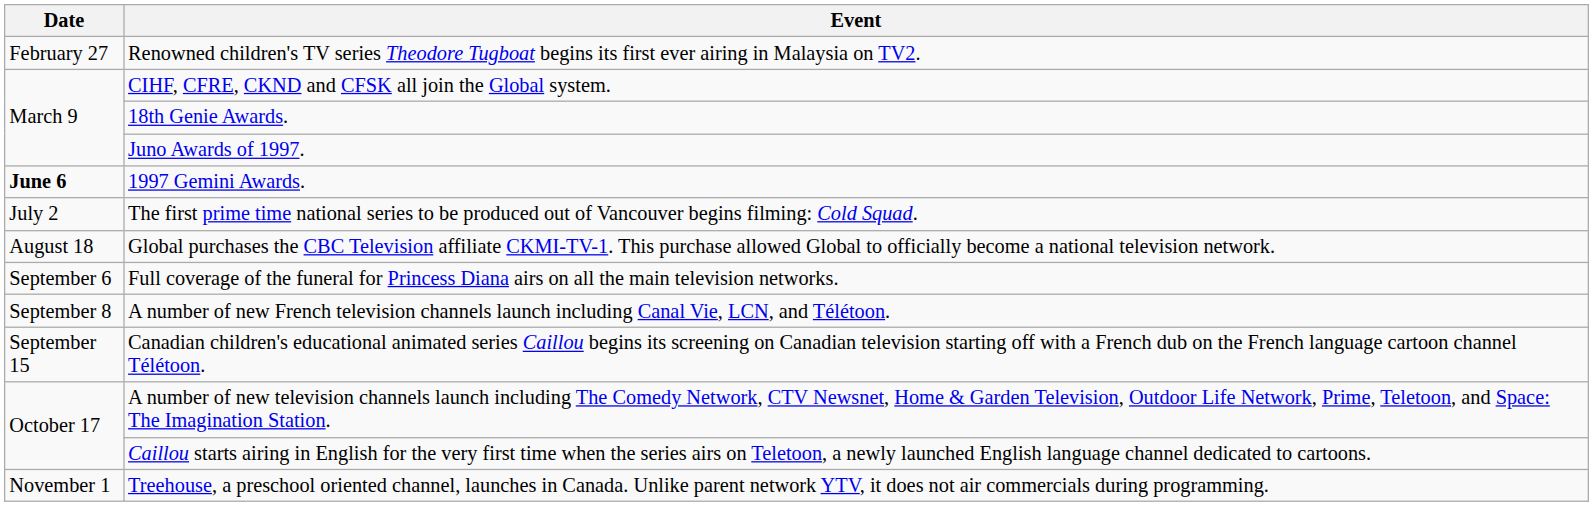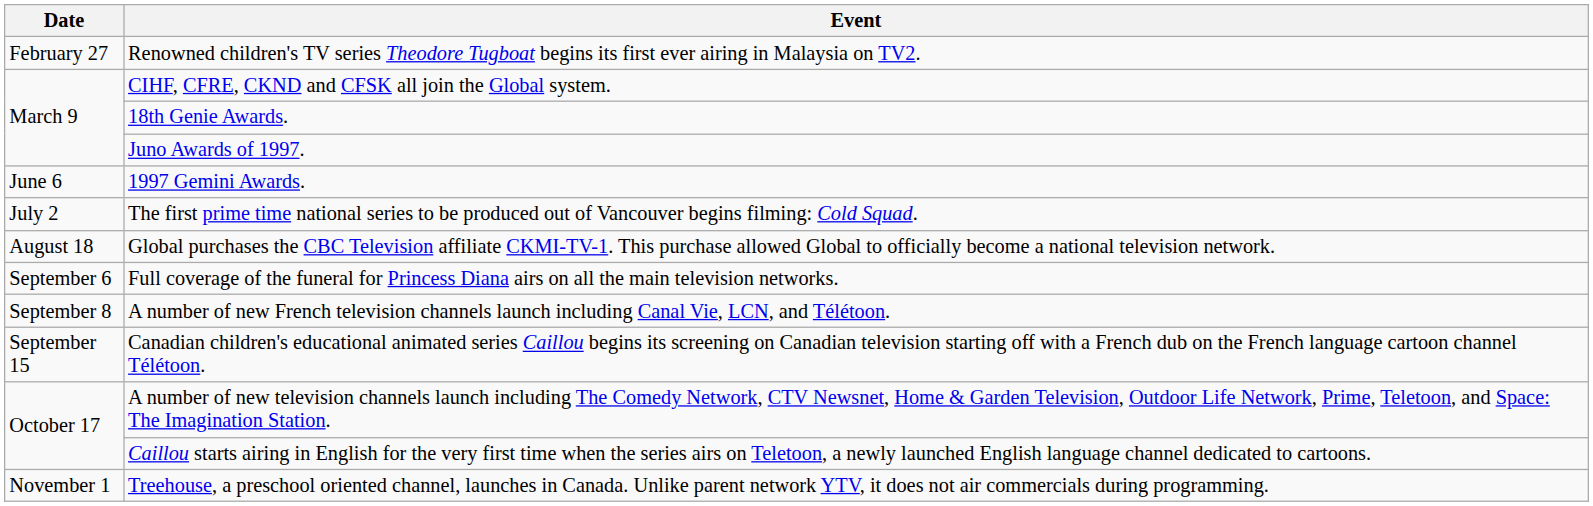(38, 181) bold -> (36, 181) normal
